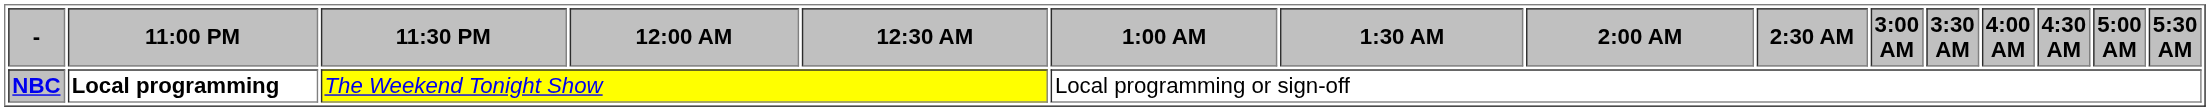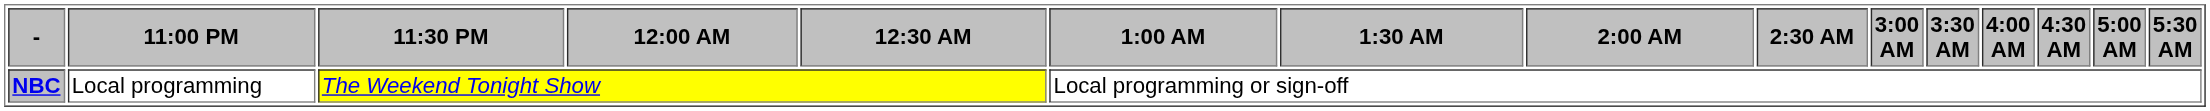(175, 85) bold -> (167, 85) normal
